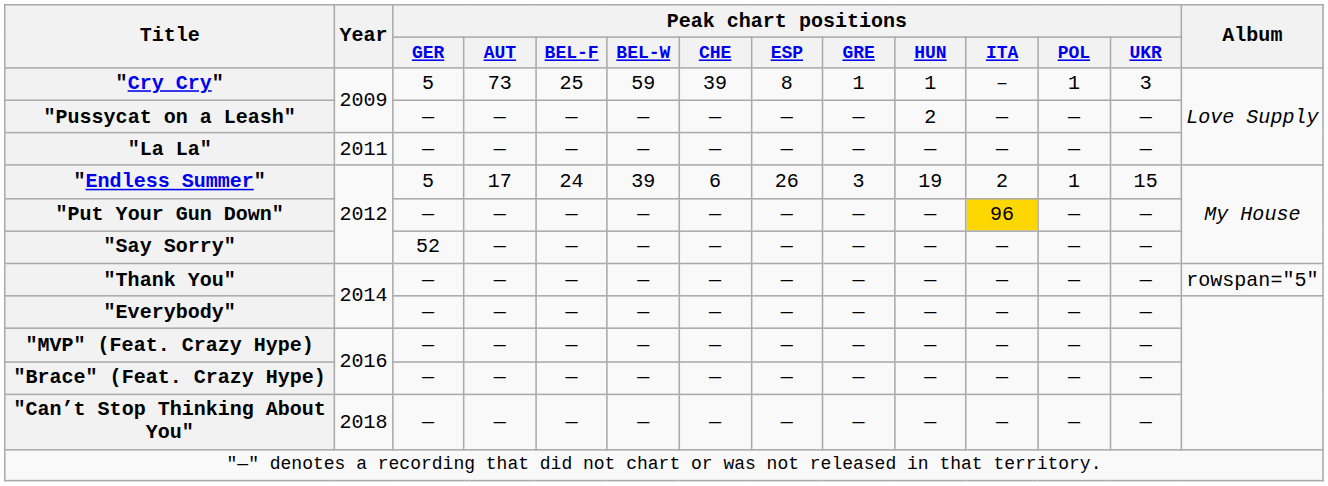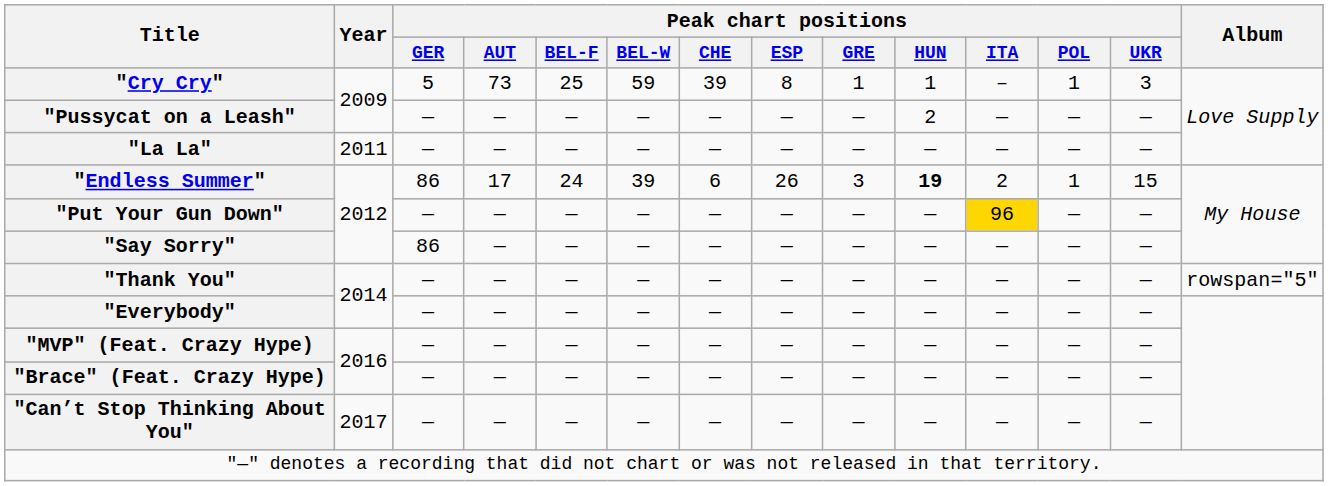(428, 182) 5 -> (428, 182) 86
(930, 182) normal -> (930, 182) bold
(428, 247) 52 -> (428, 247) 86
(363, 422) 2018 -> (363, 422) 2017
